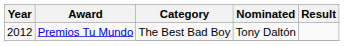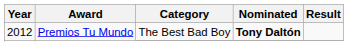(266, 32) normal -> (268, 32) bold
